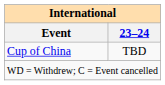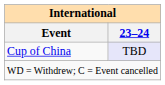(134, 51) no background -> (134, 51) lavender background
